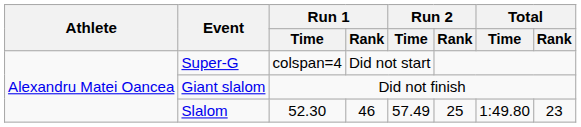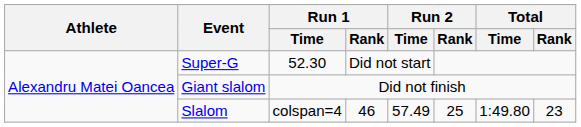(307, 63) colspan=4 -> (307, 63) 52.30
(307, 111) 52.30 -> (307, 111) colspan=4
